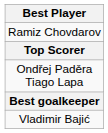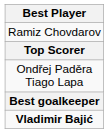(54, 119) normal -> (54, 119) bold
